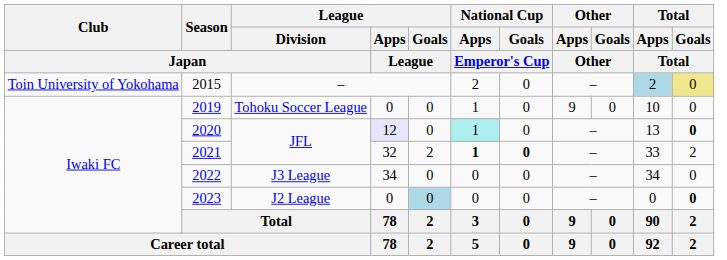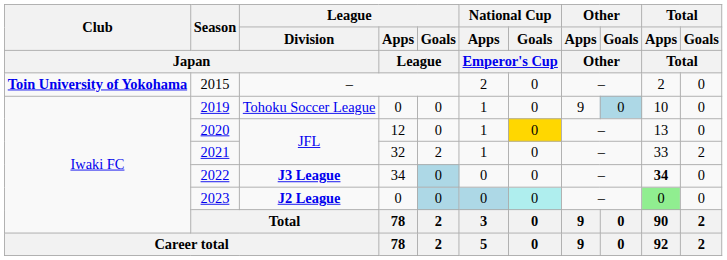(93, 84) normal -> (97, 84) bold
(653, 84) lightblue background -> (661, 84) no background
(693, 84) khaki background -> (701, 84) no background
(612, 107) no background -> (621, 107) lightblue background
(390, 130) lavender background -> (398, 130) no background
(475, 130) paleturquoise background -> (484, 130) no background
(526, 130) no background -> (535, 130) gold background
(693, 130) bold -> (701, 130) normal
(475, 152) bold -> (484, 152) normal
(526, 152) bold -> (535, 152) normal
(301, 175) normal -> (309, 175) bold
(430, 175) no background -> (438, 175) lightblue background
(653, 175) normal -> (661, 175) bold
(301, 198) normal -> (309, 198) bold
(475, 198) no background -> (484, 198) lightblue background
(526, 198) no background -> (535, 198) paleturquoise background
(653, 198) no background -> (661, 198) lightgreen background
(693, 198) bold -> (701, 198) normal
